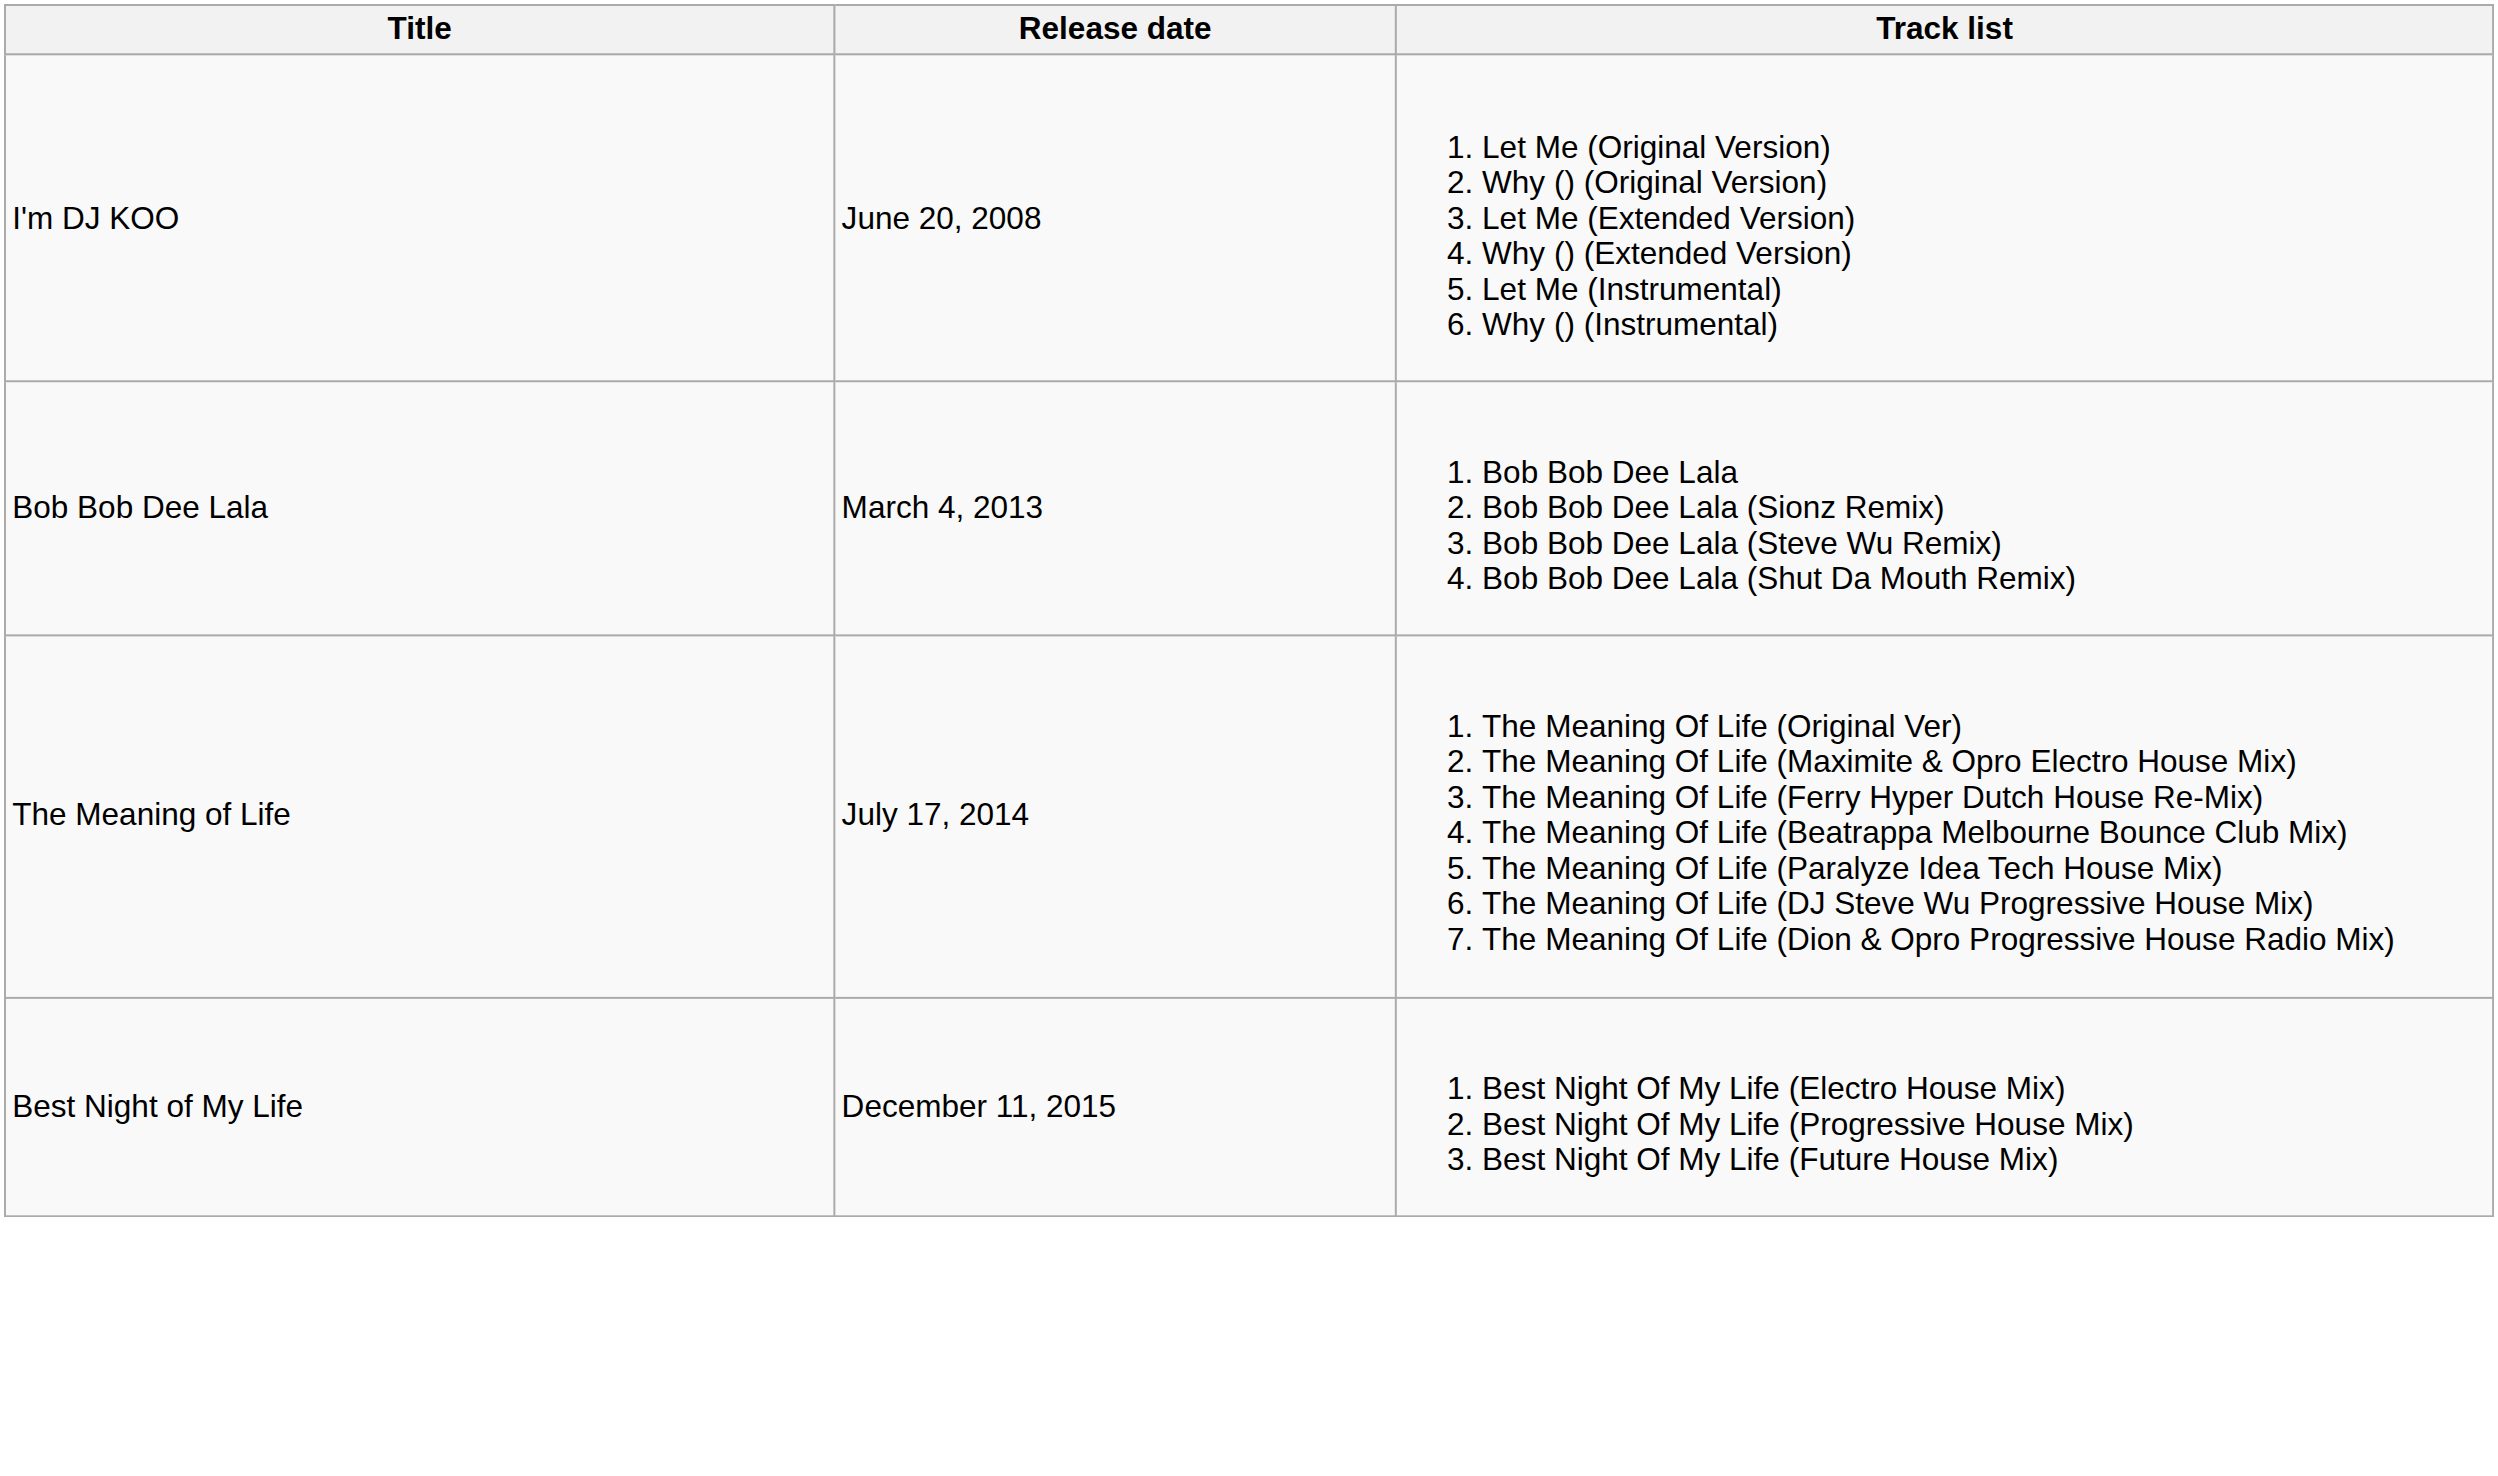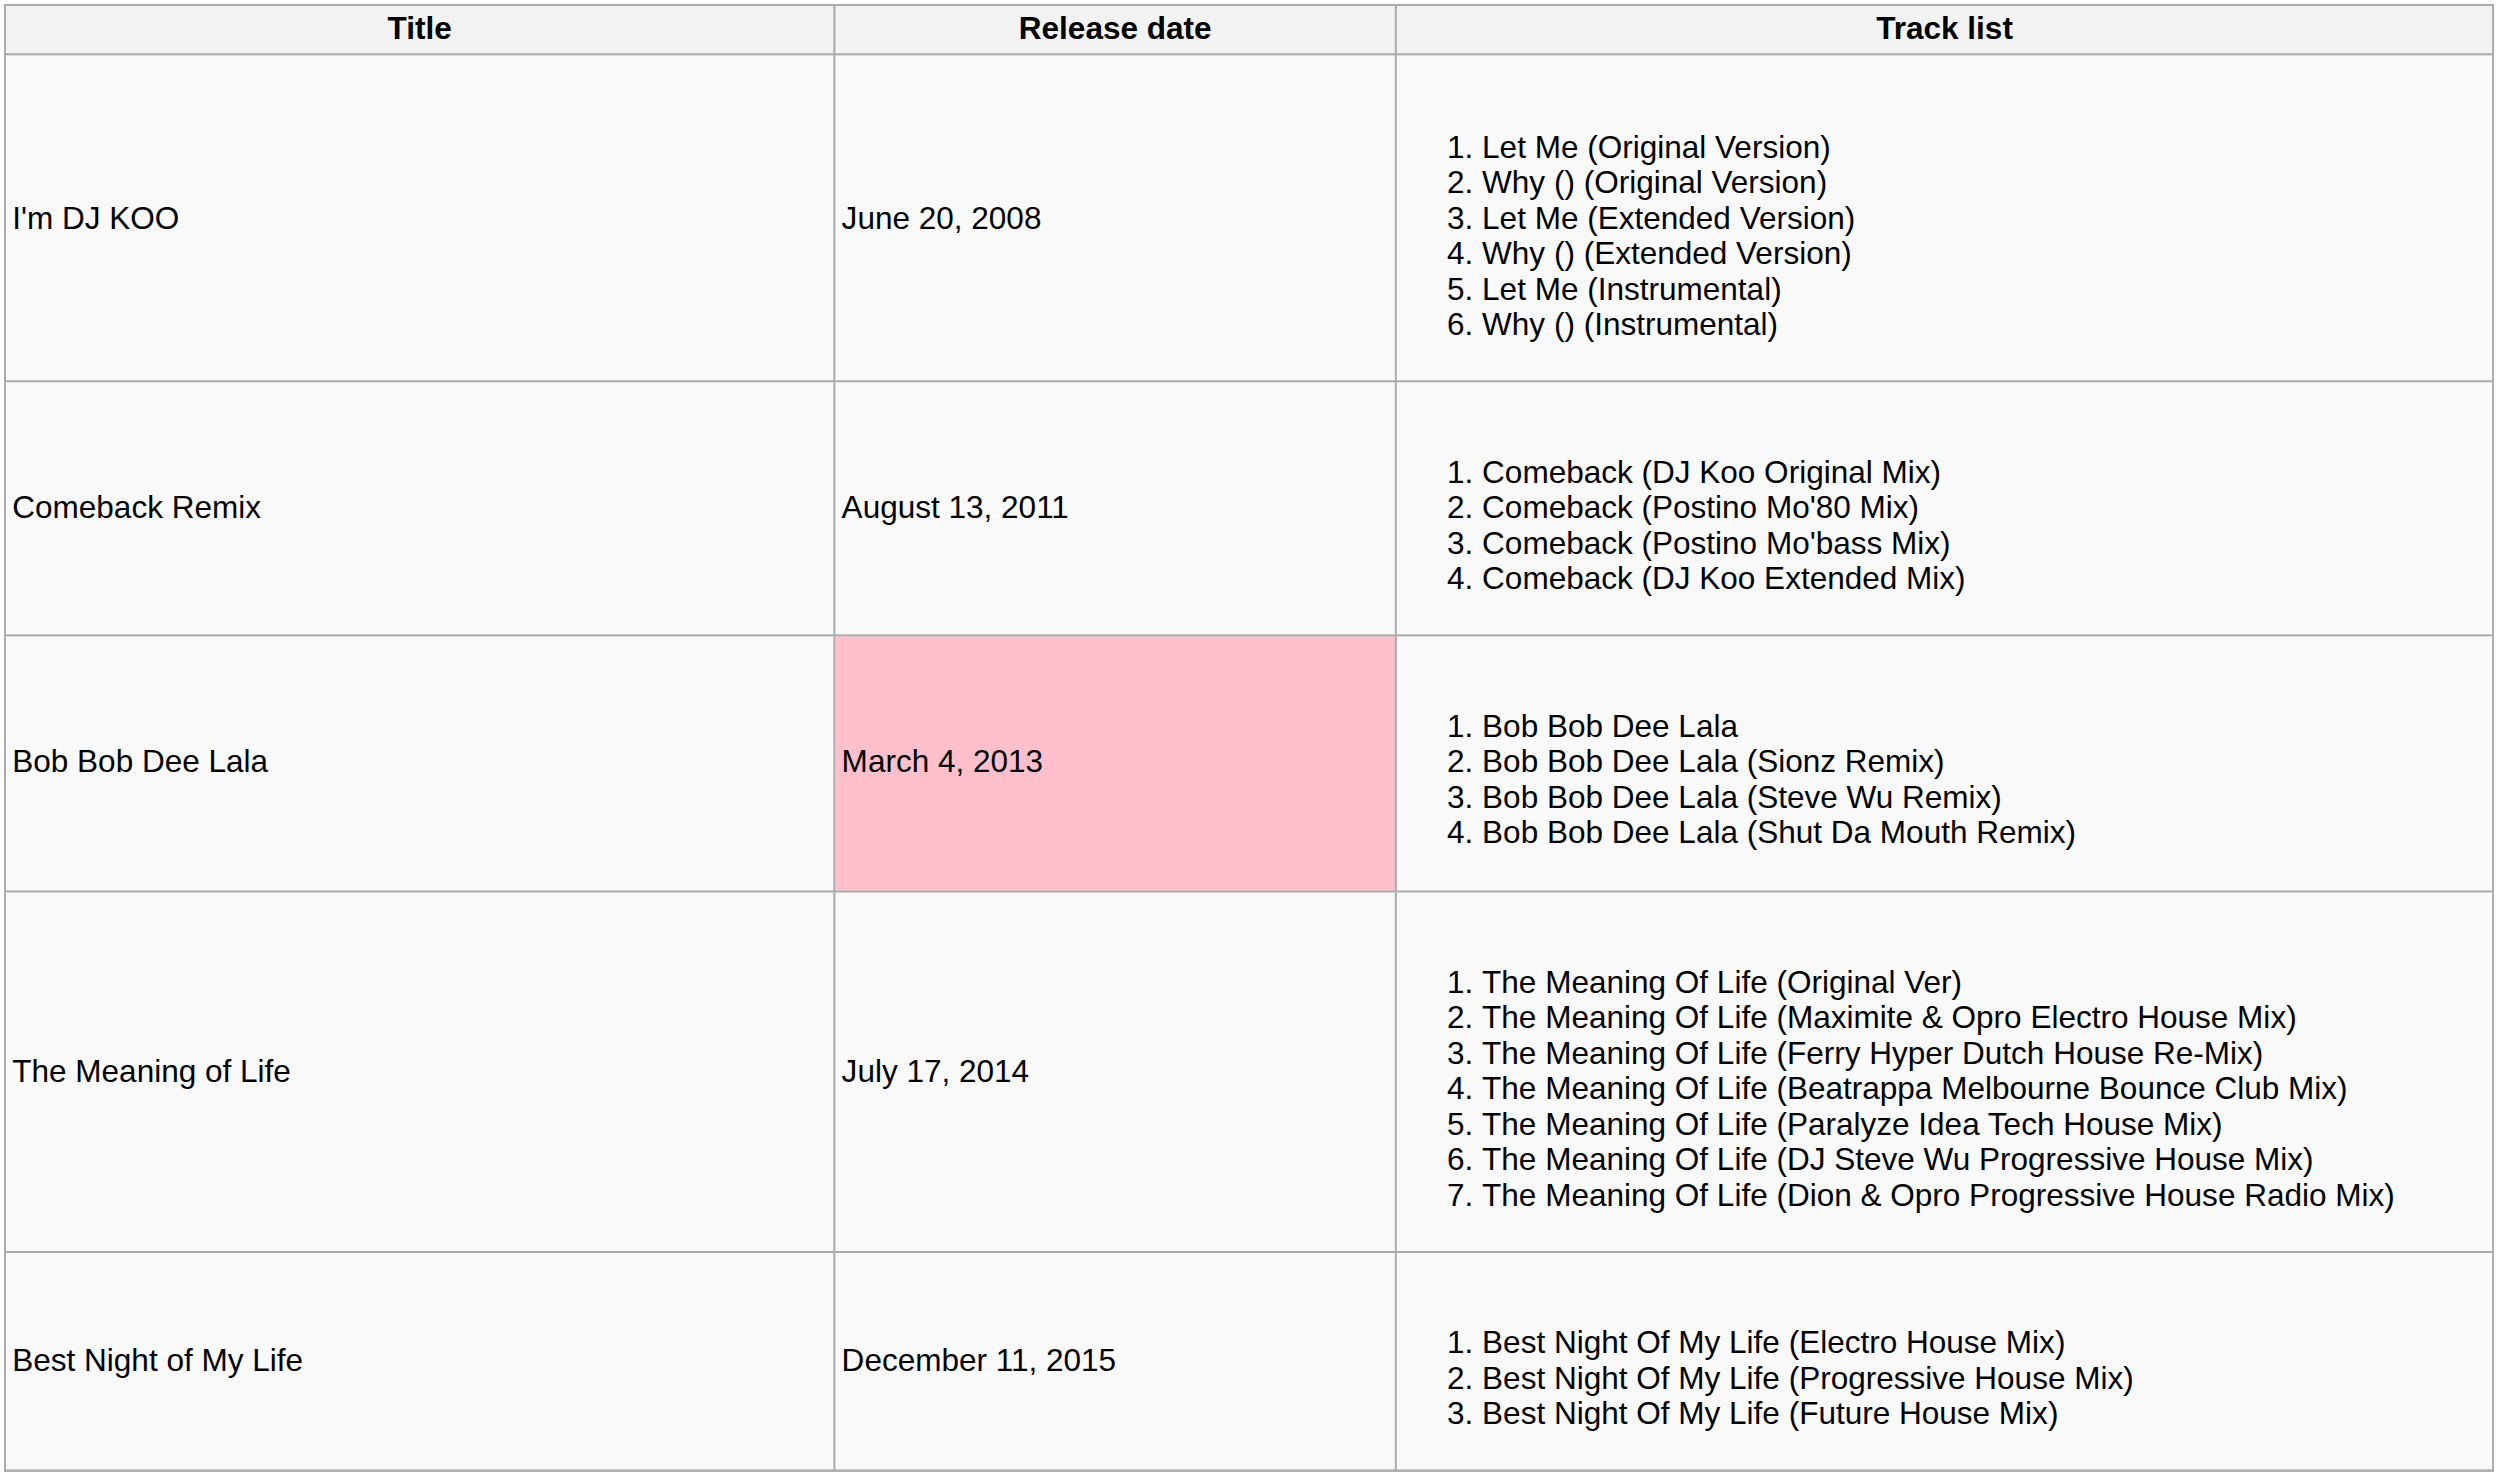+ row: (137, 507)
(942, 507) no background -> (942, 762) pink background
